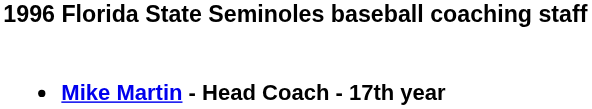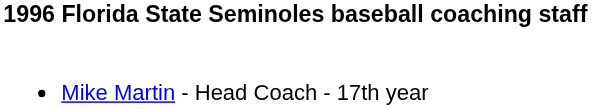(295, 92) bold -> (295, 92) normal
